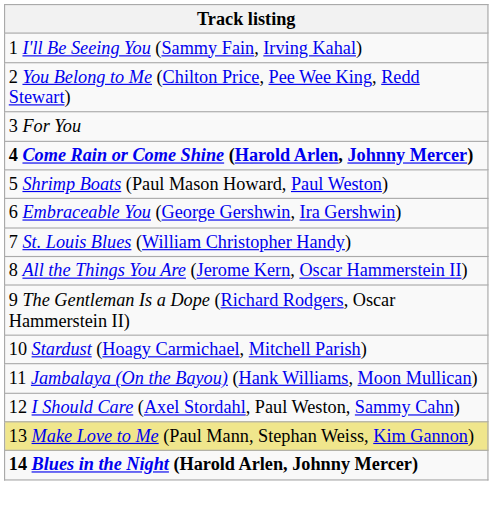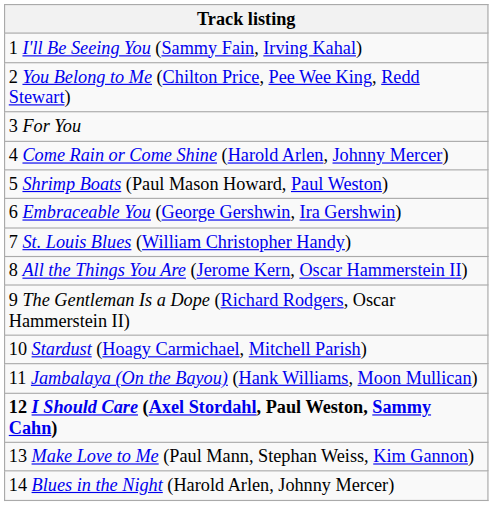(241, 155) bold -> (229, 155) normal
(234, 407) normal -> (220, 417) bold
(241, 436) khaki background -> (241, 456) no background
(213, 464) bold -> (202, 485) normal
